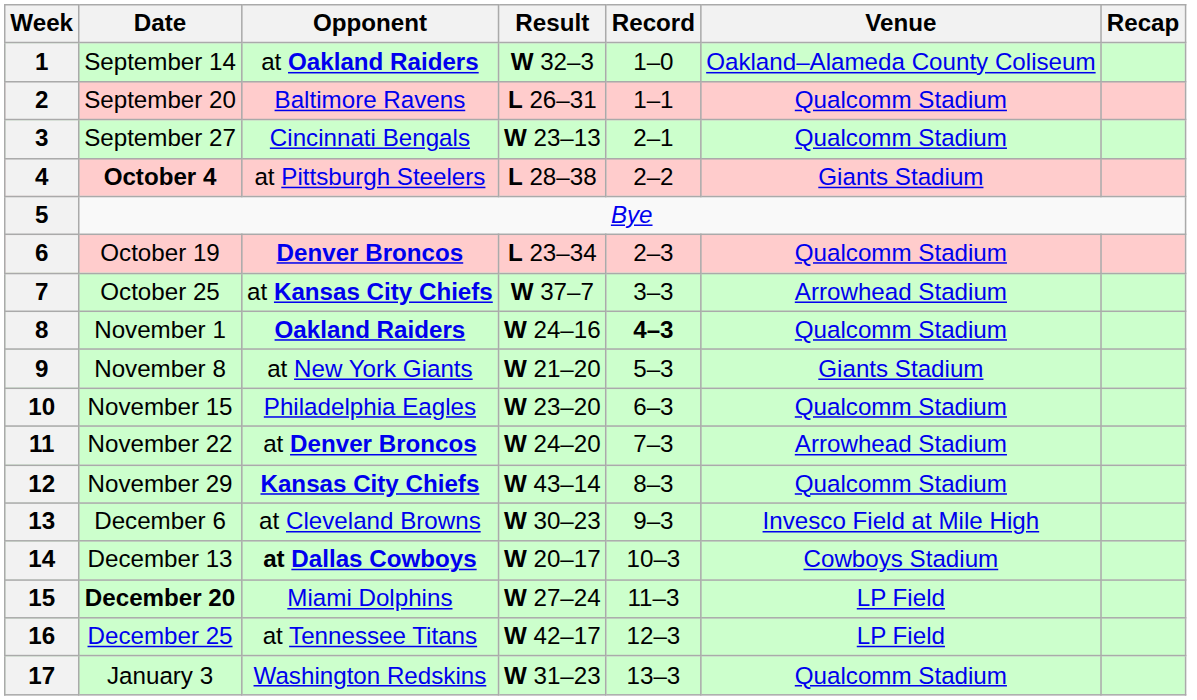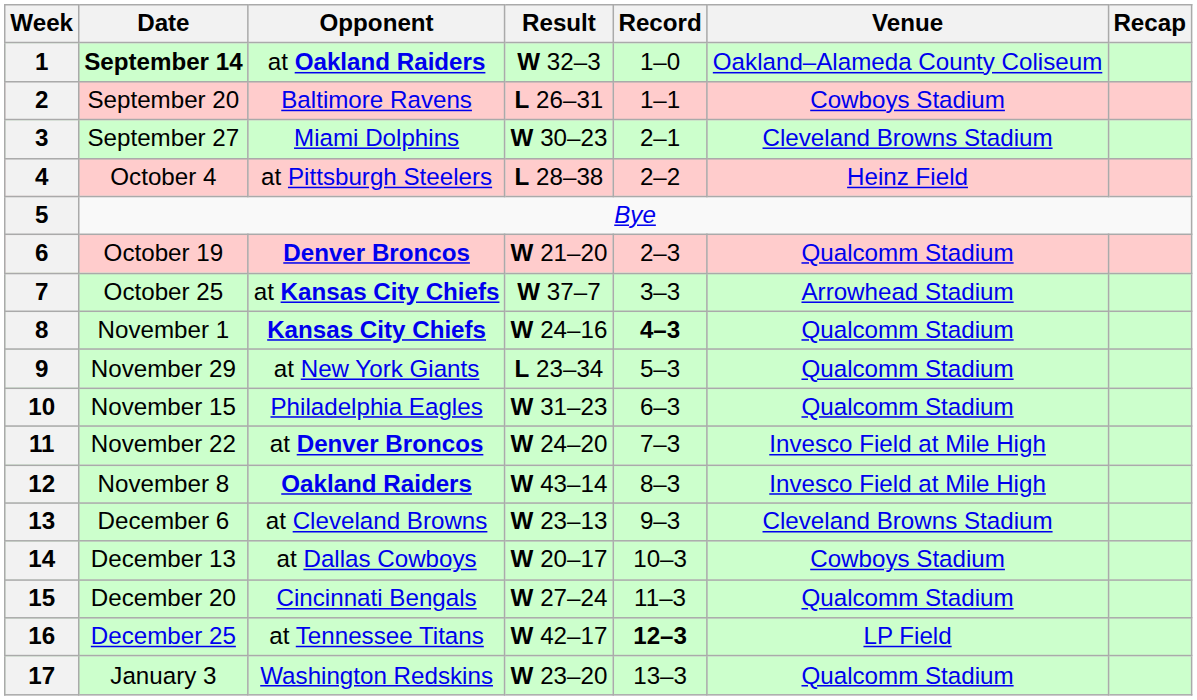(160, 61) normal -> (163, 61) bold
(901, 100) Qualcomm Stadium -> (908, 100) Cowboys Stadium
(370, 138) Cincinnati Bengals -> (377, 138) Miami Dolphins
(552, 138) W 23–13 -> (559, 138) W 30–23
(901, 138) Qualcomm Stadium -> (908, 138) Cleveland Browns Stadium
(160, 176) bold -> (163, 176) normal
(901, 176) Giants Stadium -> (908, 176) Heinz Field
(552, 253) L 23–34 -> (559, 253) W 21–20
(370, 330) Oakland Raiders -> (377, 330) Kansas City Chiefs
(160, 368) November 8 -> (163, 368) November 29
(552, 368) W 21–20 -> (559, 368) L 23–34
(901, 368) Giants Stadium -> (908, 368) Qualcomm Stadium
(552, 406) W 23–20 -> (559, 406) W 31–23
(901, 445) Arrowhead Stadium -> (908, 445) Invesco Field at Mile High
(160, 483) November 29 -> (163, 483) November 8
(370, 483) Kansas City Chiefs -> (377, 483) Oakland Raiders
(901, 483) Qualcomm Stadium -> (908, 483) Invesco Field at Mile High
(552, 521) W 30–23 -> (559, 521) W 23–13
(901, 521) Invesco Field at Mile High -> (908, 521) Cleveland Browns Stadium
(370, 560) bold -> (377, 560) normal
(160, 598) bold -> (163, 598) normal
(370, 598) Miami Dolphins -> (377, 598) Cincinnati Bengals
(901, 598) LP Field -> (908, 598) Qualcomm Stadium
(653, 636) normal -> (660, 636) bold
(552, 675) W 31–23 -> (559, 675) W 23–20
